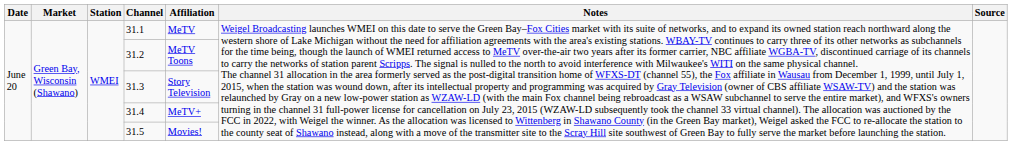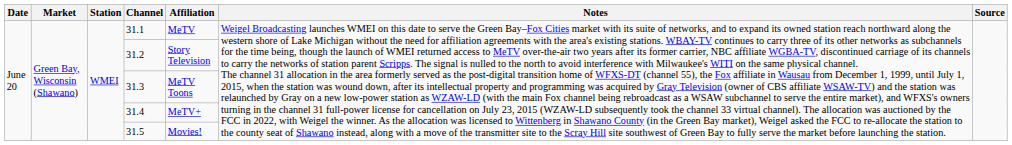(181, 55) MeTV Toons -> (189, 55) Story Television
(189, 87) Story Television -> (181, 87) MeTV Toons
